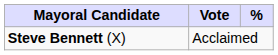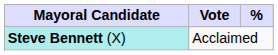(67, 38) no background -> (67, 38) paleturquoise background
